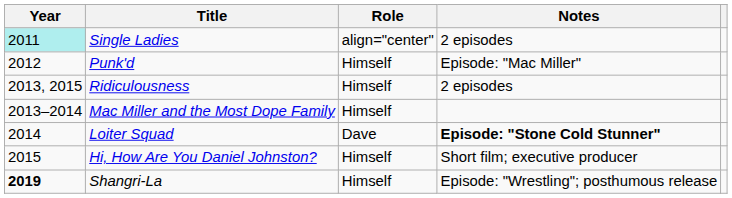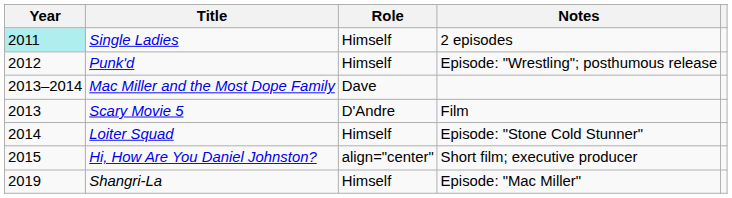(388, 39) align="center" -> (367, 39) Himself
(511, 63) Episode: "Mac Miller" -> (579, 63) Episode: "Wrestling"; posthumous release
- row: (139, 87)
(367, 110) Himself -> (359, 87) Dave
+ row: (136, 110)
(359, 134) Dave -> (367, 134) Himself
(551, 134) bold -> (542, 134) normal
(367, 157) Himself -> (388, 157) align="center"
(24, 181) bold -> (24, 181) normal
(579, 181) Episode: "Wrestling"; posthumous release -> (511, 181) Episode: "Mac Miller"
